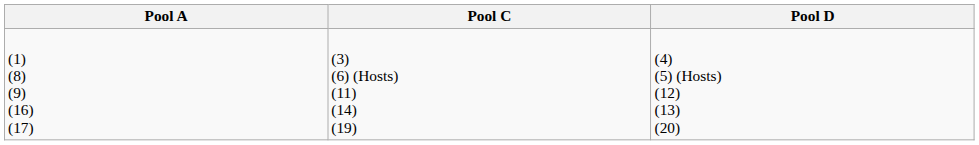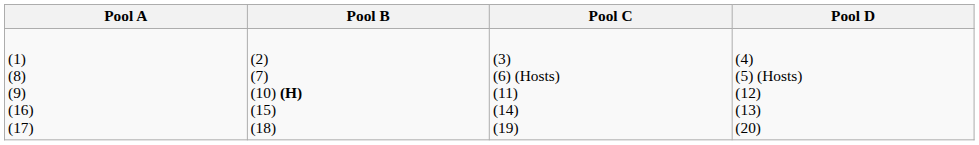+ column: (368, 16)
